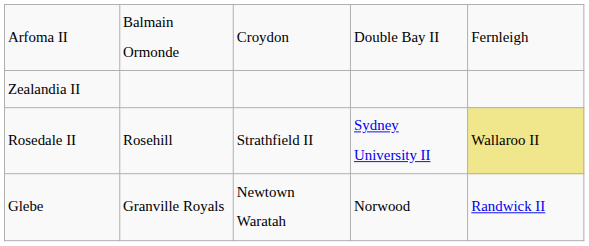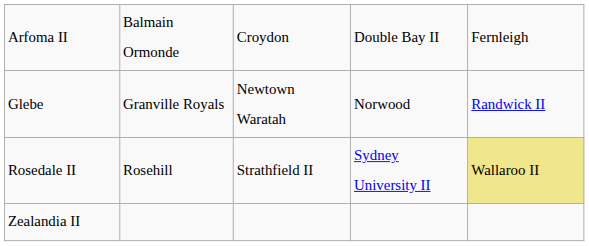rows swapped: (26, 207) <-> (44, 89)
